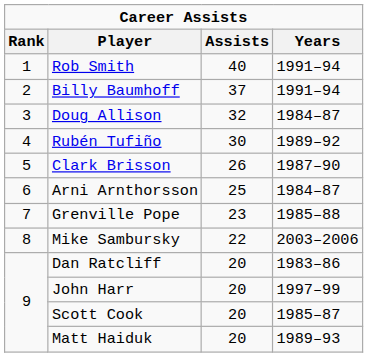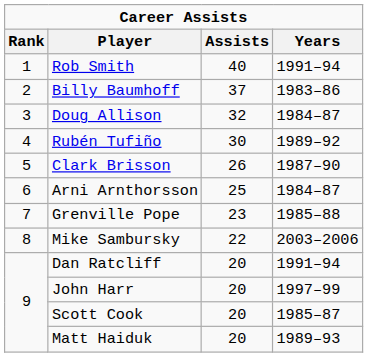(308, 91) 1991–94 -> (308, 91) 1983–86
(308, 265) 1983–86 -> (308, 265) 1991–94
